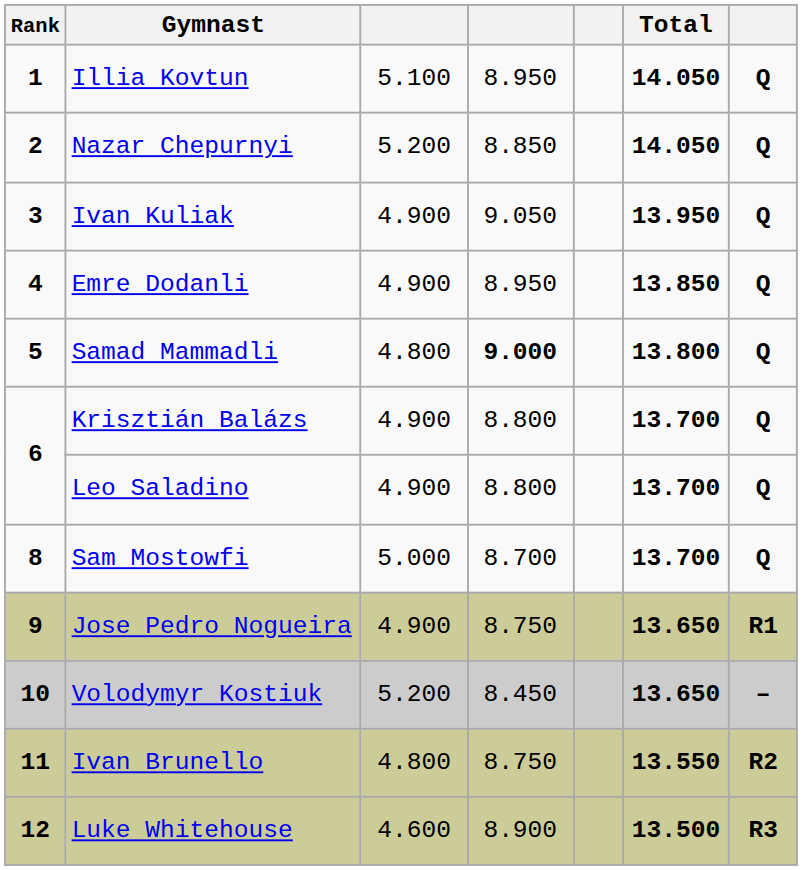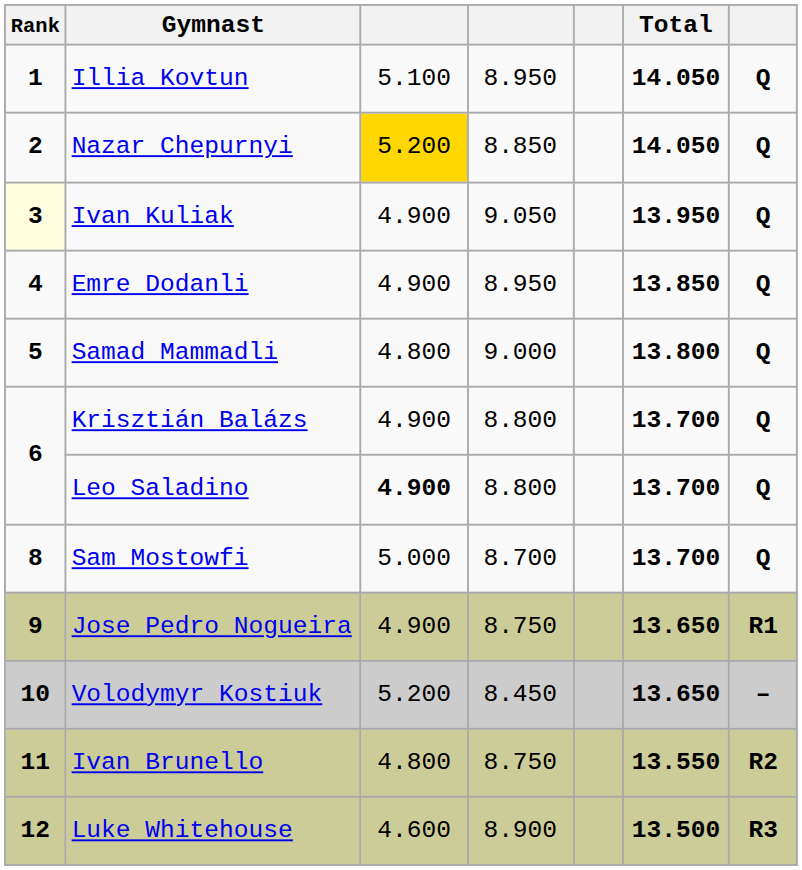(414, 148) no background -> (414, 148) gold background
(35, 216) no background -> (35, 216) lightyellow background
(520, 353) bold -> (520, 353) normal
(414, 490) normal -> (414, 490) bold
